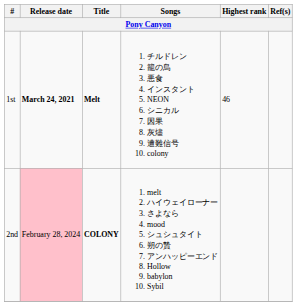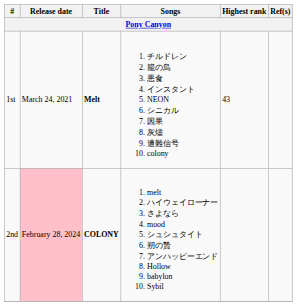(48, 99) bold -> (47, 99) normal
(226, 99) 46 -> (226, 99) 43
